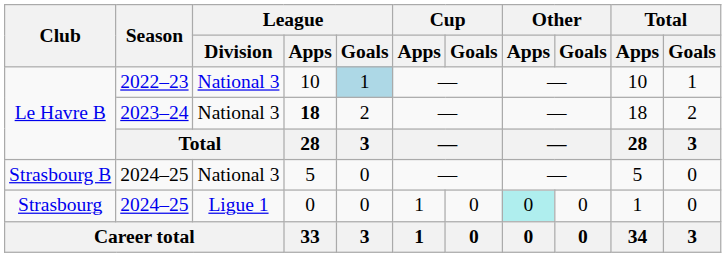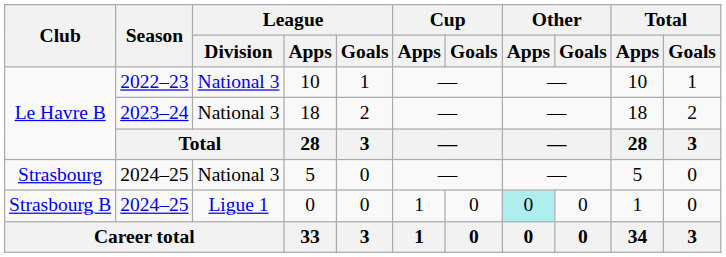(365, 81) lightblue background -> (365, 81) no background
(310, 112) bold -> (310, 112) normal
(60, 174) Strasbourg B -> (60, 174) Strasbourg
(60, 205) Strasbourg -> (60, 205) Strasbourg B
